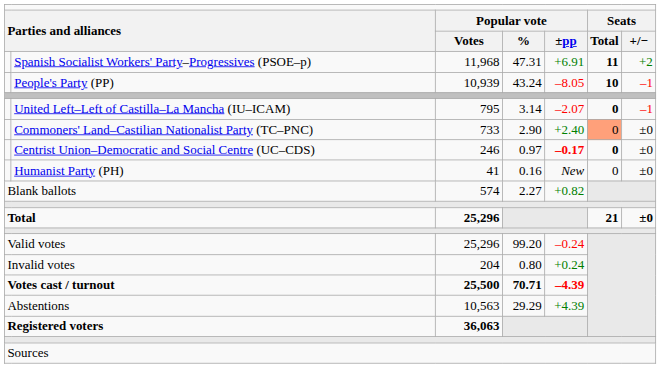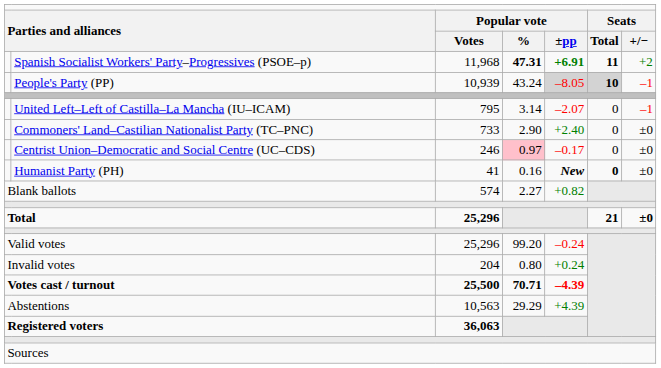(527, 61) normal -> (527, 61) bold
(569, 61) normal -> (569, 61) bold
(570, 82) no background -> (570, 82) lightgrey background
(612, 82) no background -> (612, 82) lightgrey background
(615, 108) bold -> (615, 108) normal
(615, 129) lightsalmon background -> (615, 129) no background
(530, 150) no background -> (530, 150) pink background
(570, 150) bold -> (570, 150) normal
(615, 150) bold -> (615, 150) normal
(573, 170) normal -> (572, 170) bold
(615, 170) normal -> (615, 170) bold
